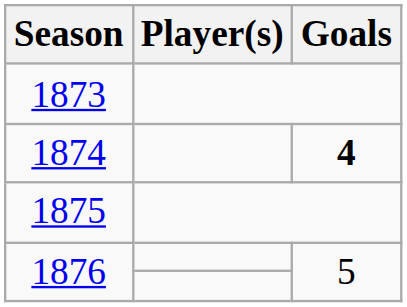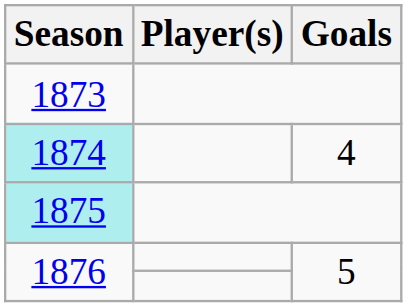(69, 152) no background -> (69, 152) paleturquoise background
(346, 152) bold -> (346, 152) normal
(69, 211) no background -> (69, 211) paleturquoise background
